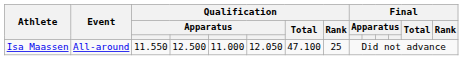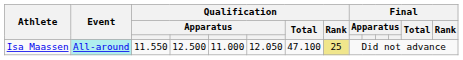(101, 47) no background -> (101, 47) paleturquoise background
(336, 47) no background -> (336, 47) khaki background
